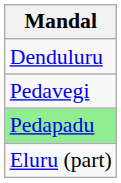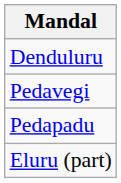(52, 125) lightgreen background -> (52, 125) no background
